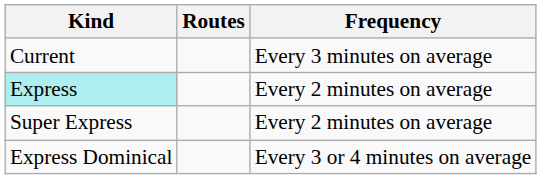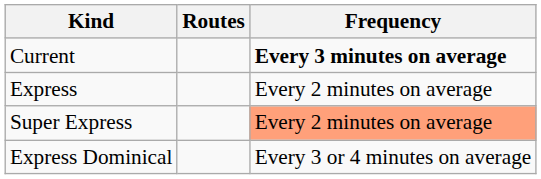(373, 55) normal -> (381, 55) bold
(44, 88) paleturquoise background -> (44, 88) no background
(373, 122) no background -> (373, 122) lightsalmon background
